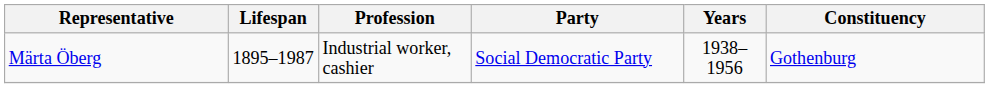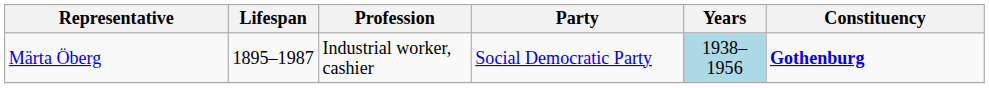(725, 57) no background -> (725, 57) lightblue background
(813, 57) normal -> (817, 57) bold
